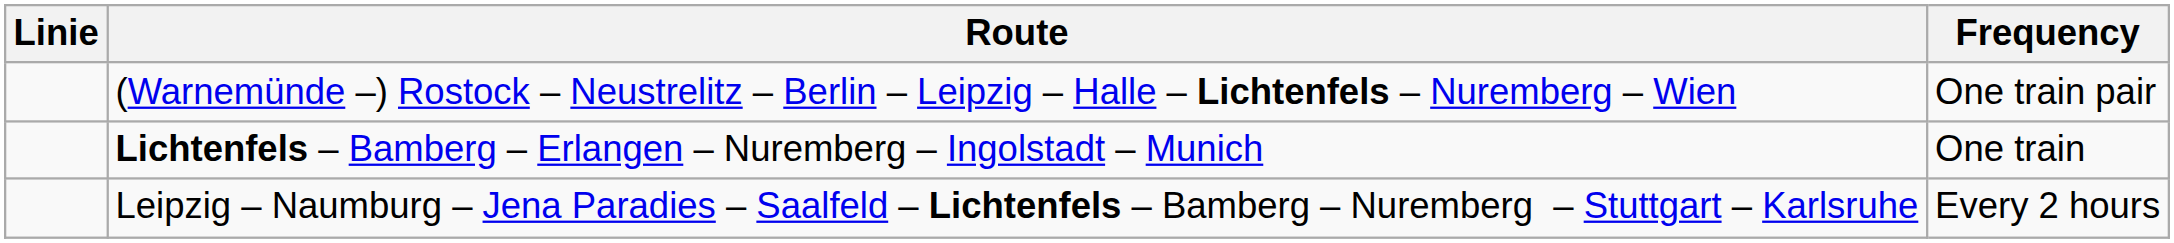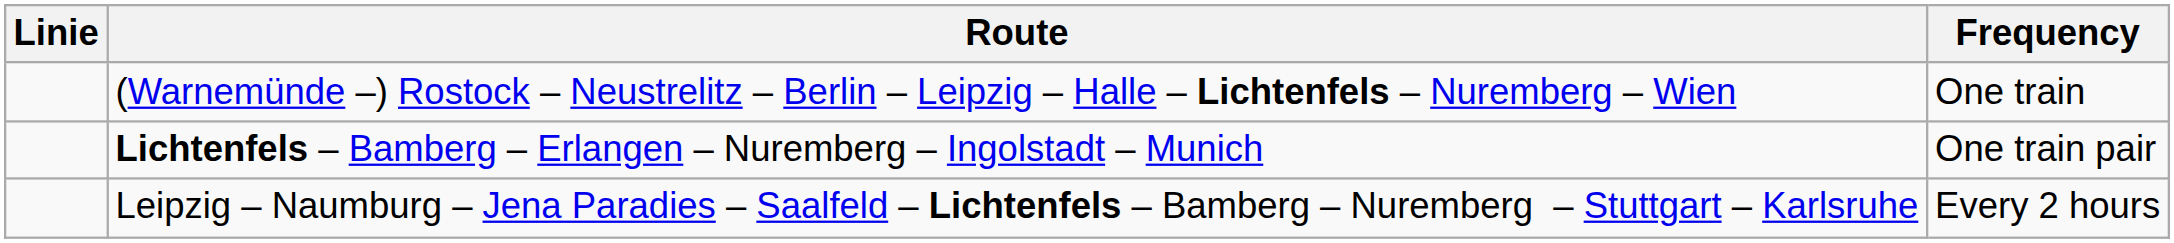(2046, 91) One train pair -> (2010, 91) One train
(2010, 149) One train -> (2046, 149) One train pair
